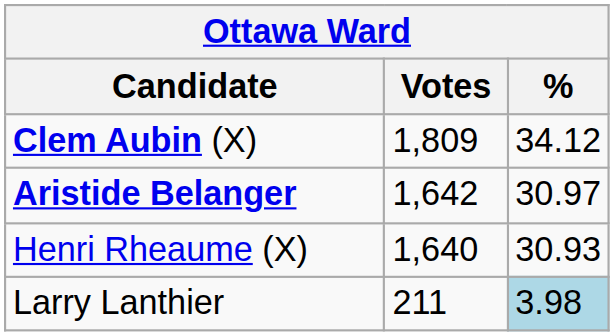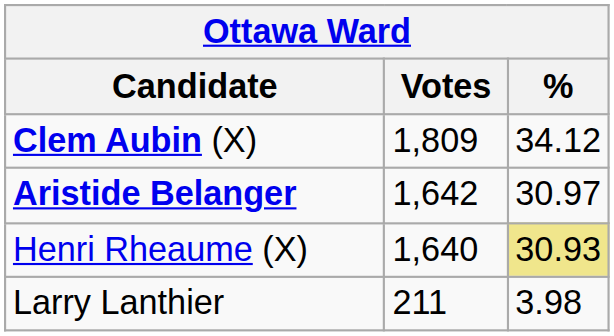(558, 248) no background -> (558, 248) khaki background
(549, 303) lightblue background -> (549, 303) no background
